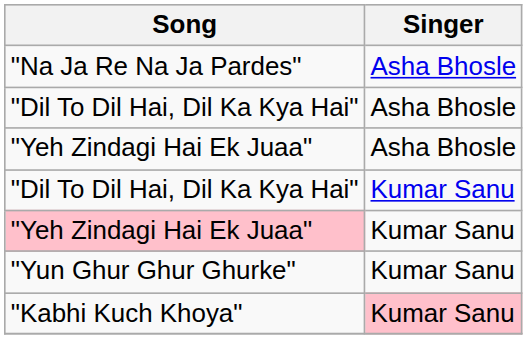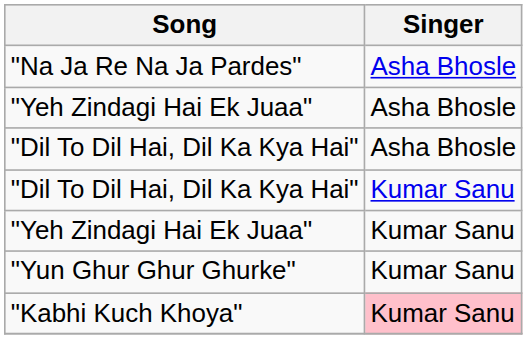(185, 107) "Dil To Dil Hai, Dil Ka Kya Hai" -> (161, 107) "Yeh Zindagi Hai Ek Juaa"
(161, 148) "Yeh Zindagi Hai Ek Juaa" -> (185, 148) "Dil To Dil Hai, Dil Ka Kya Hai"
(161, 230) pink background -> (161, 230) no background
